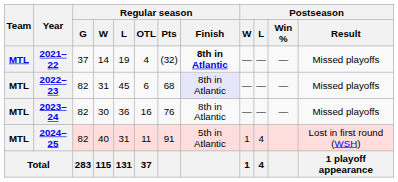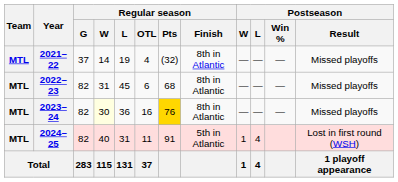(210, 59) bold -> (208, 59) normal
(210, 86) lavender background -> (208, 86) no background
(103, 112) no background -> (104, 112) lightyellow background
(169, 112) no background -> (170, 112) gold background
